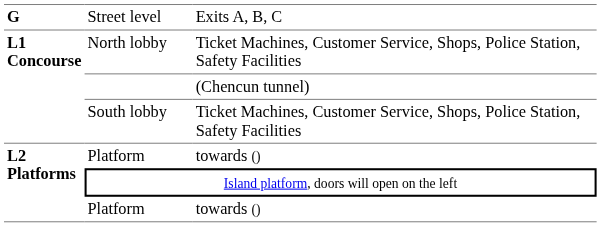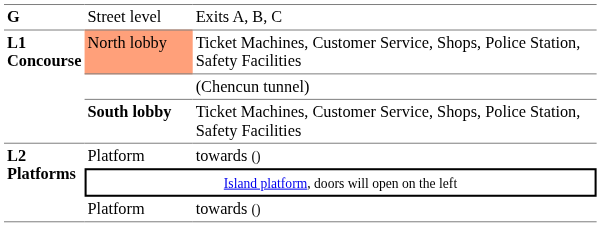(127, 42) no background -> (127, 42) lightsalmon background
(127, 112) normal -> (129, 112) bold
